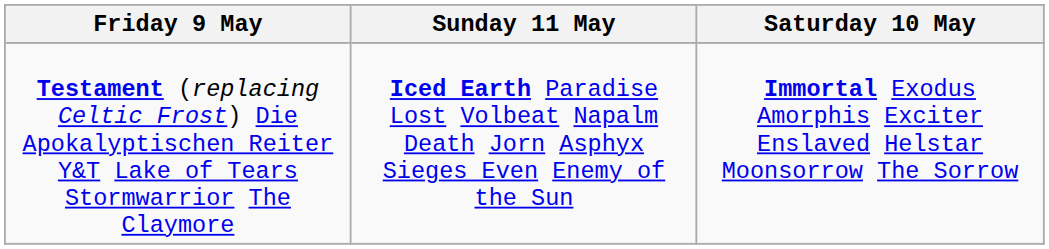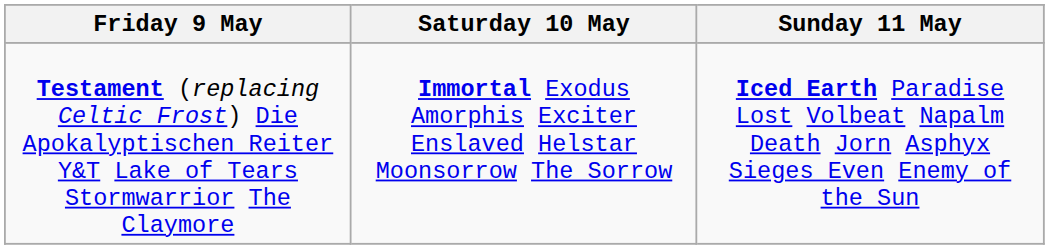columns swapped: (870, 24) <-> (524, 24)
